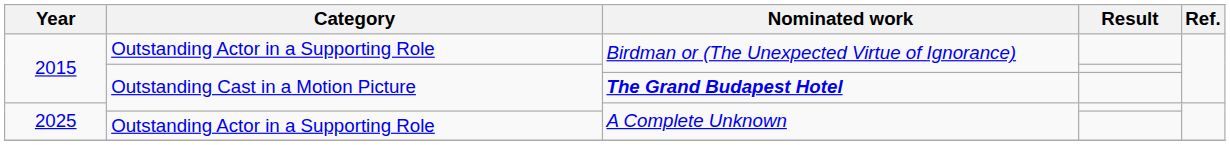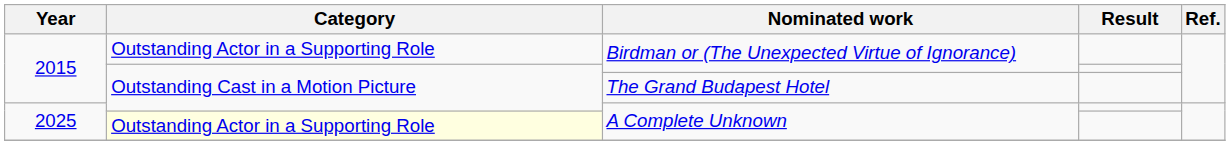(725, 87) bold -> (718, 87) normal
(273, 125) no background -> (273, 125) lightyellow background
